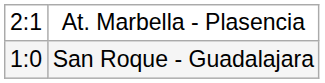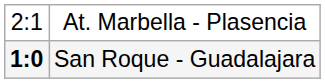(26, 59) normal -> (27, 59) bold
